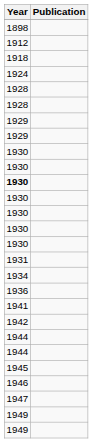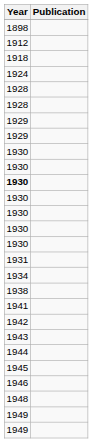(17, 290) 1936 -> (17, 290) 1938
(17, 337) 1944 -> (17, 337) 1943
(17, 399) 1947 -> (17, 399) 1948
